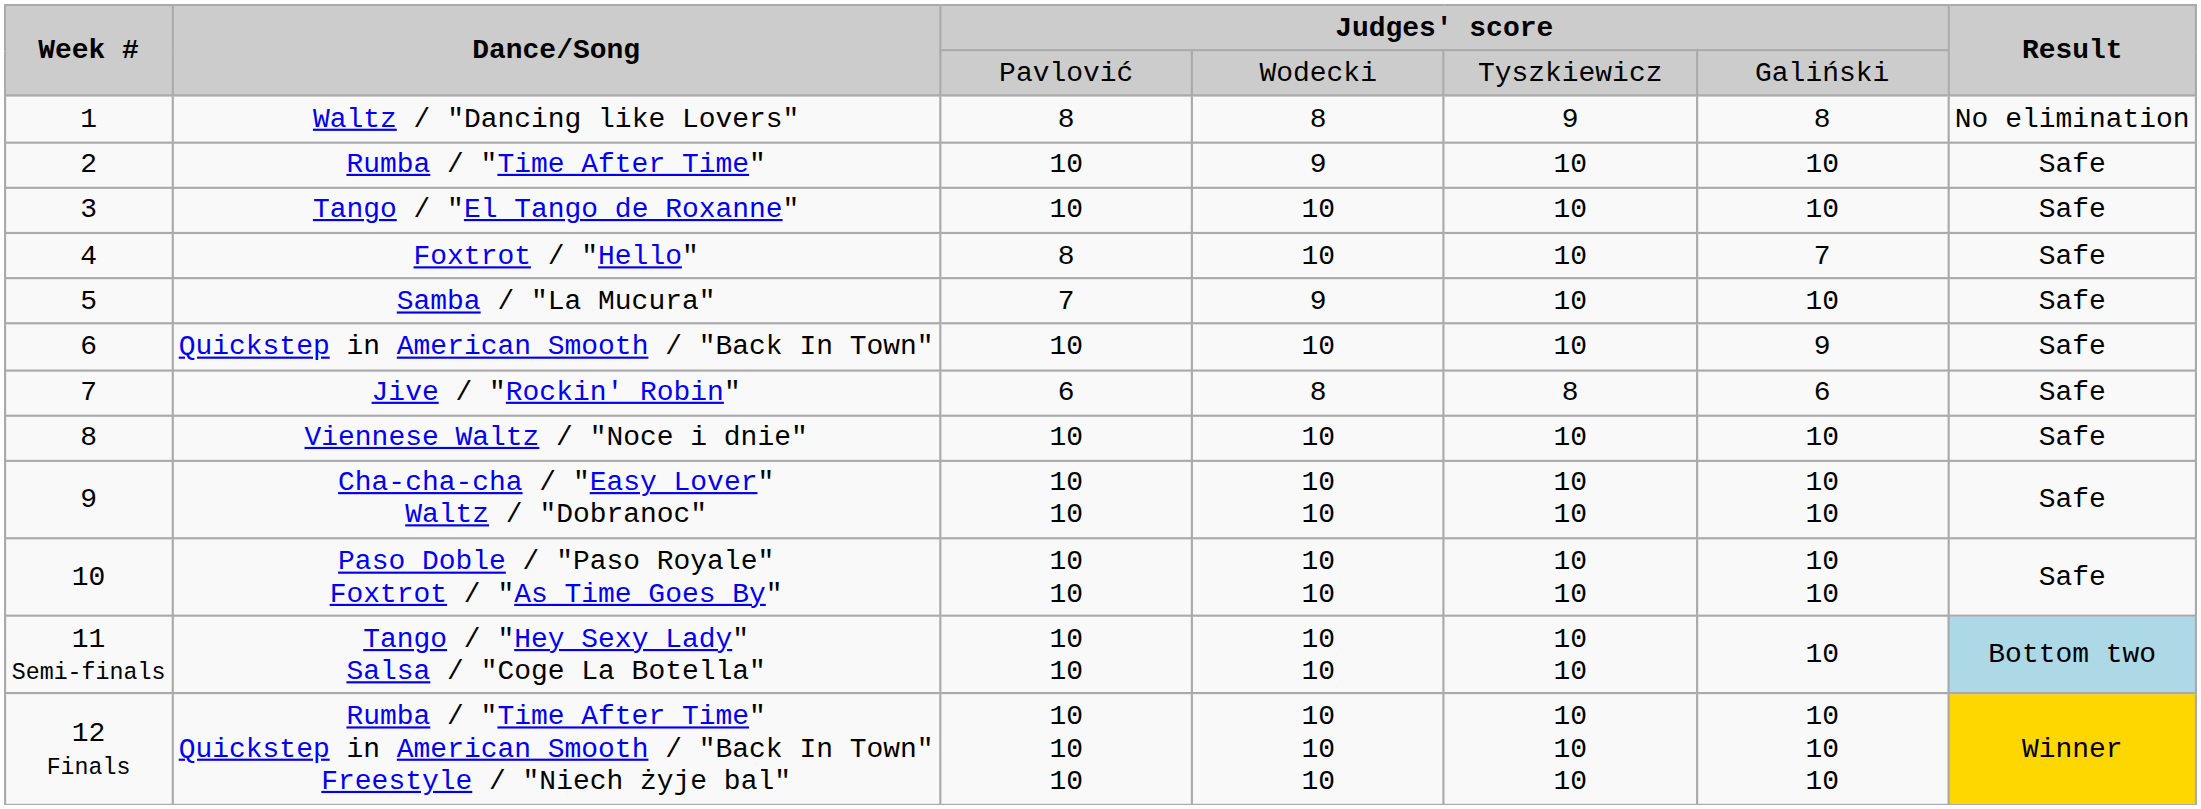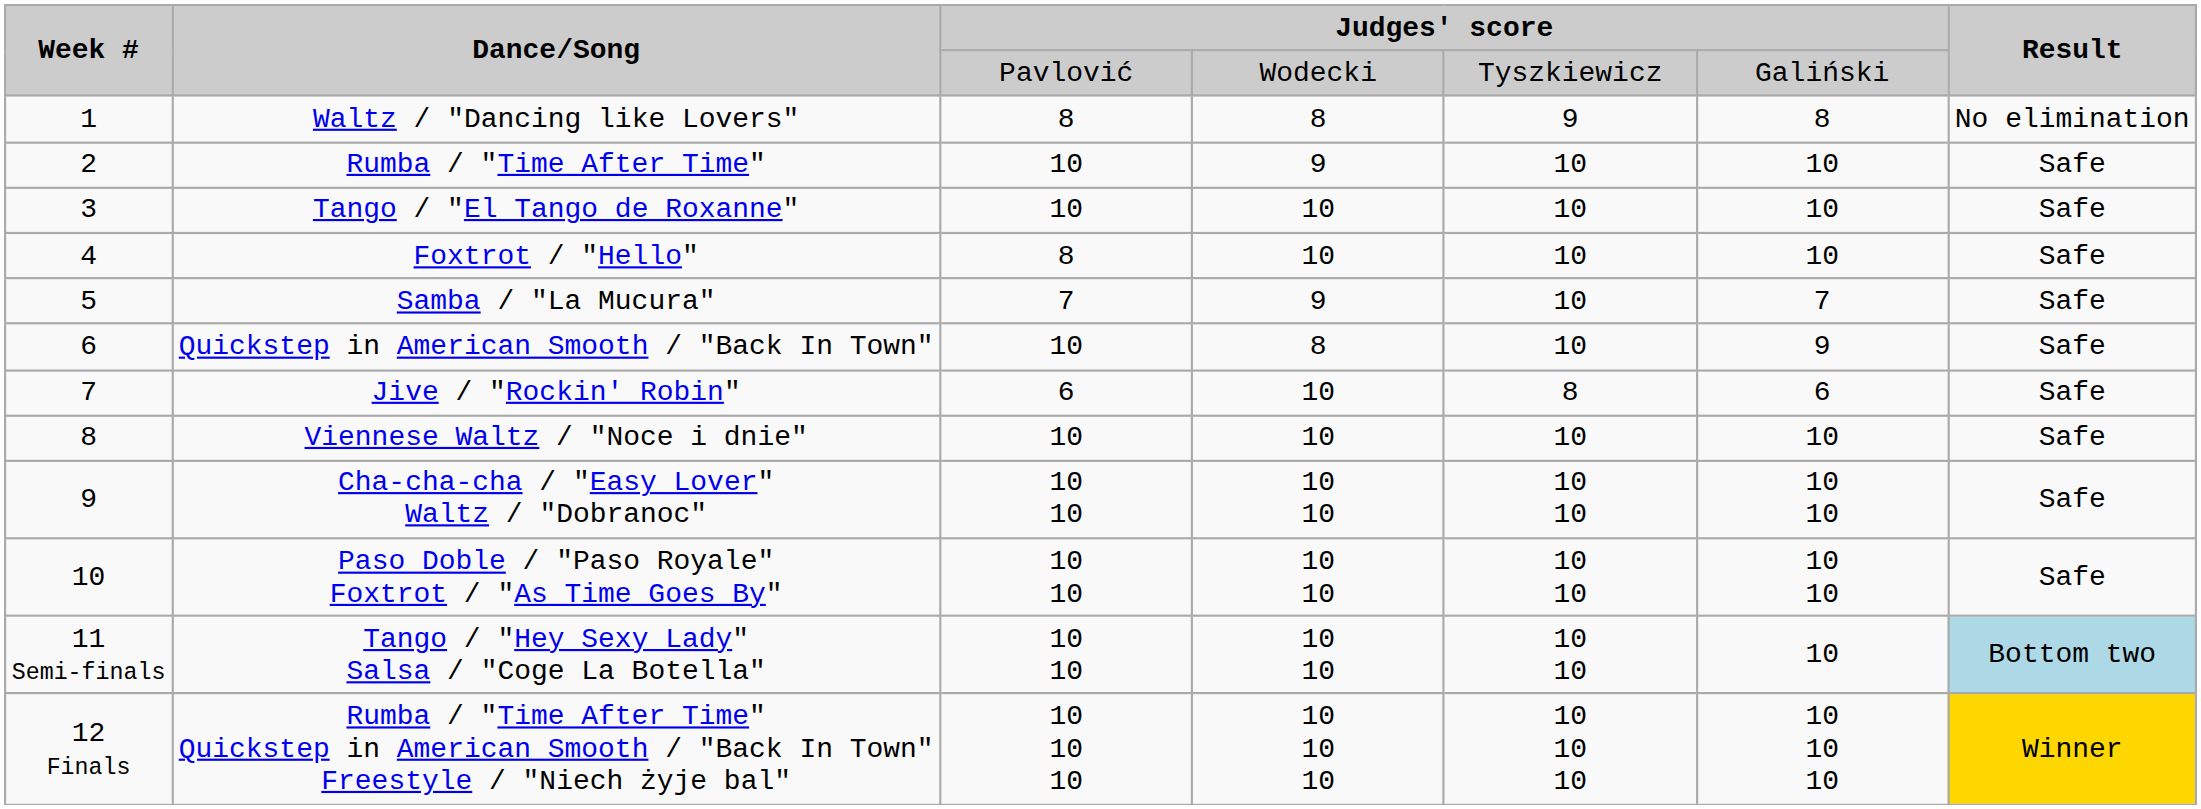(1822, 256) 7 -> (1822, 256) 10
(1822, 301) 10 -> (1822, 301) 7
(1318, 347) 10 -> (1318, 347) 8
(1318, 392) 8 -> (1318, 392) 10
